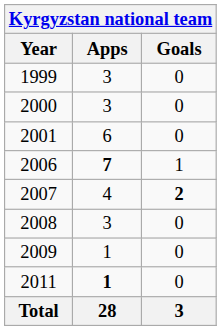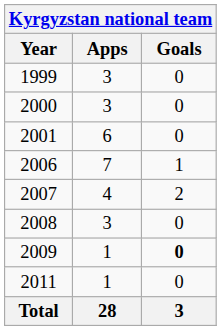(107, 164) bold -> (107, 164) normal
(179, 194) bold -> (179, 194) normal
(179, 252) normal -> (179, 252) bold
(107, 281) bold -> (107, 281) normal
